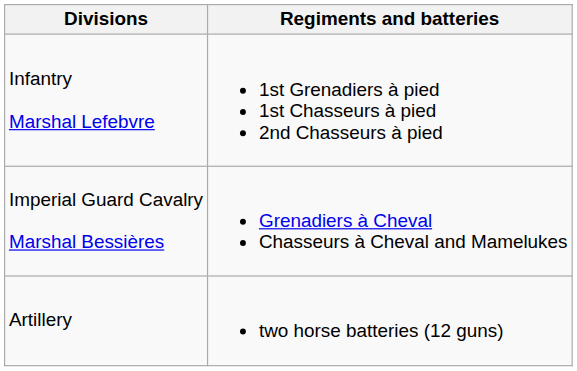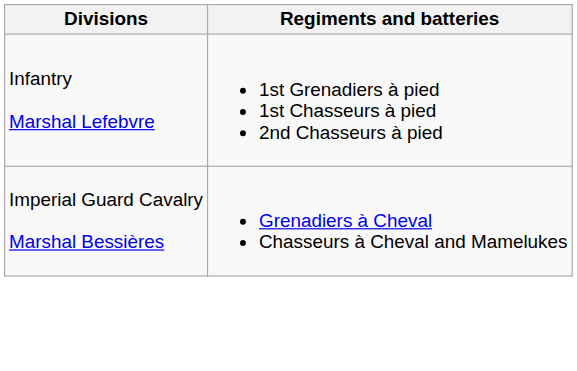- row: (40, 320)
